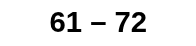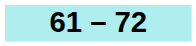(98, 22) no background -> (98, 22) paleturquoise background
